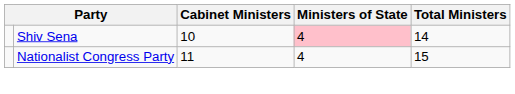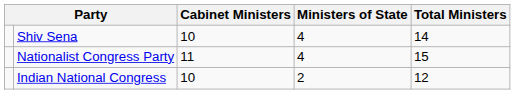(301, 36) pink background -> (301, 36) no background
+ row: (91, 78)
